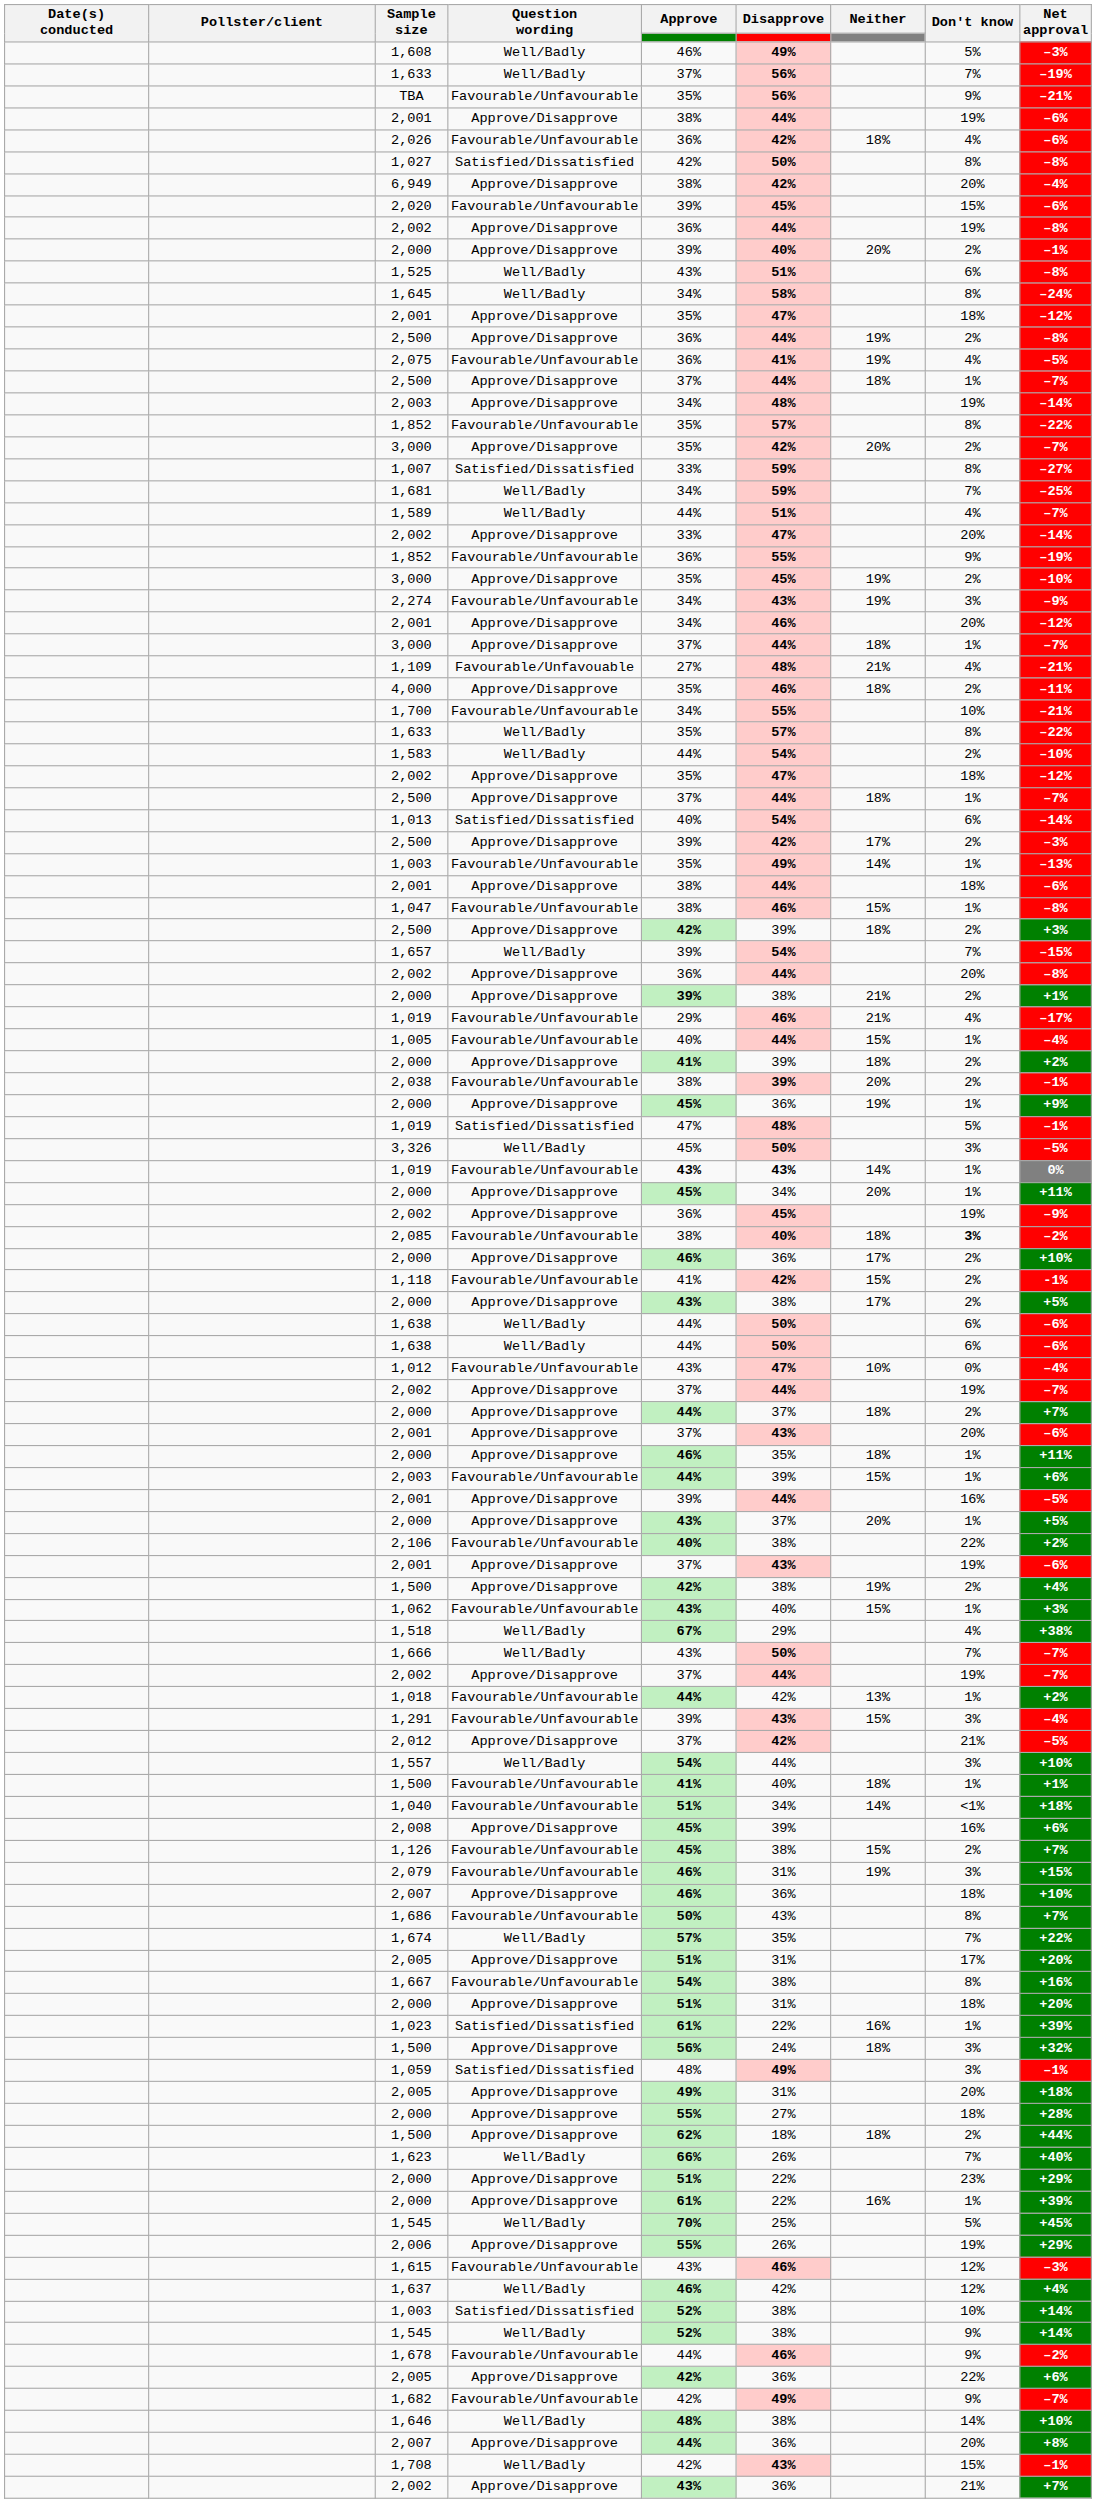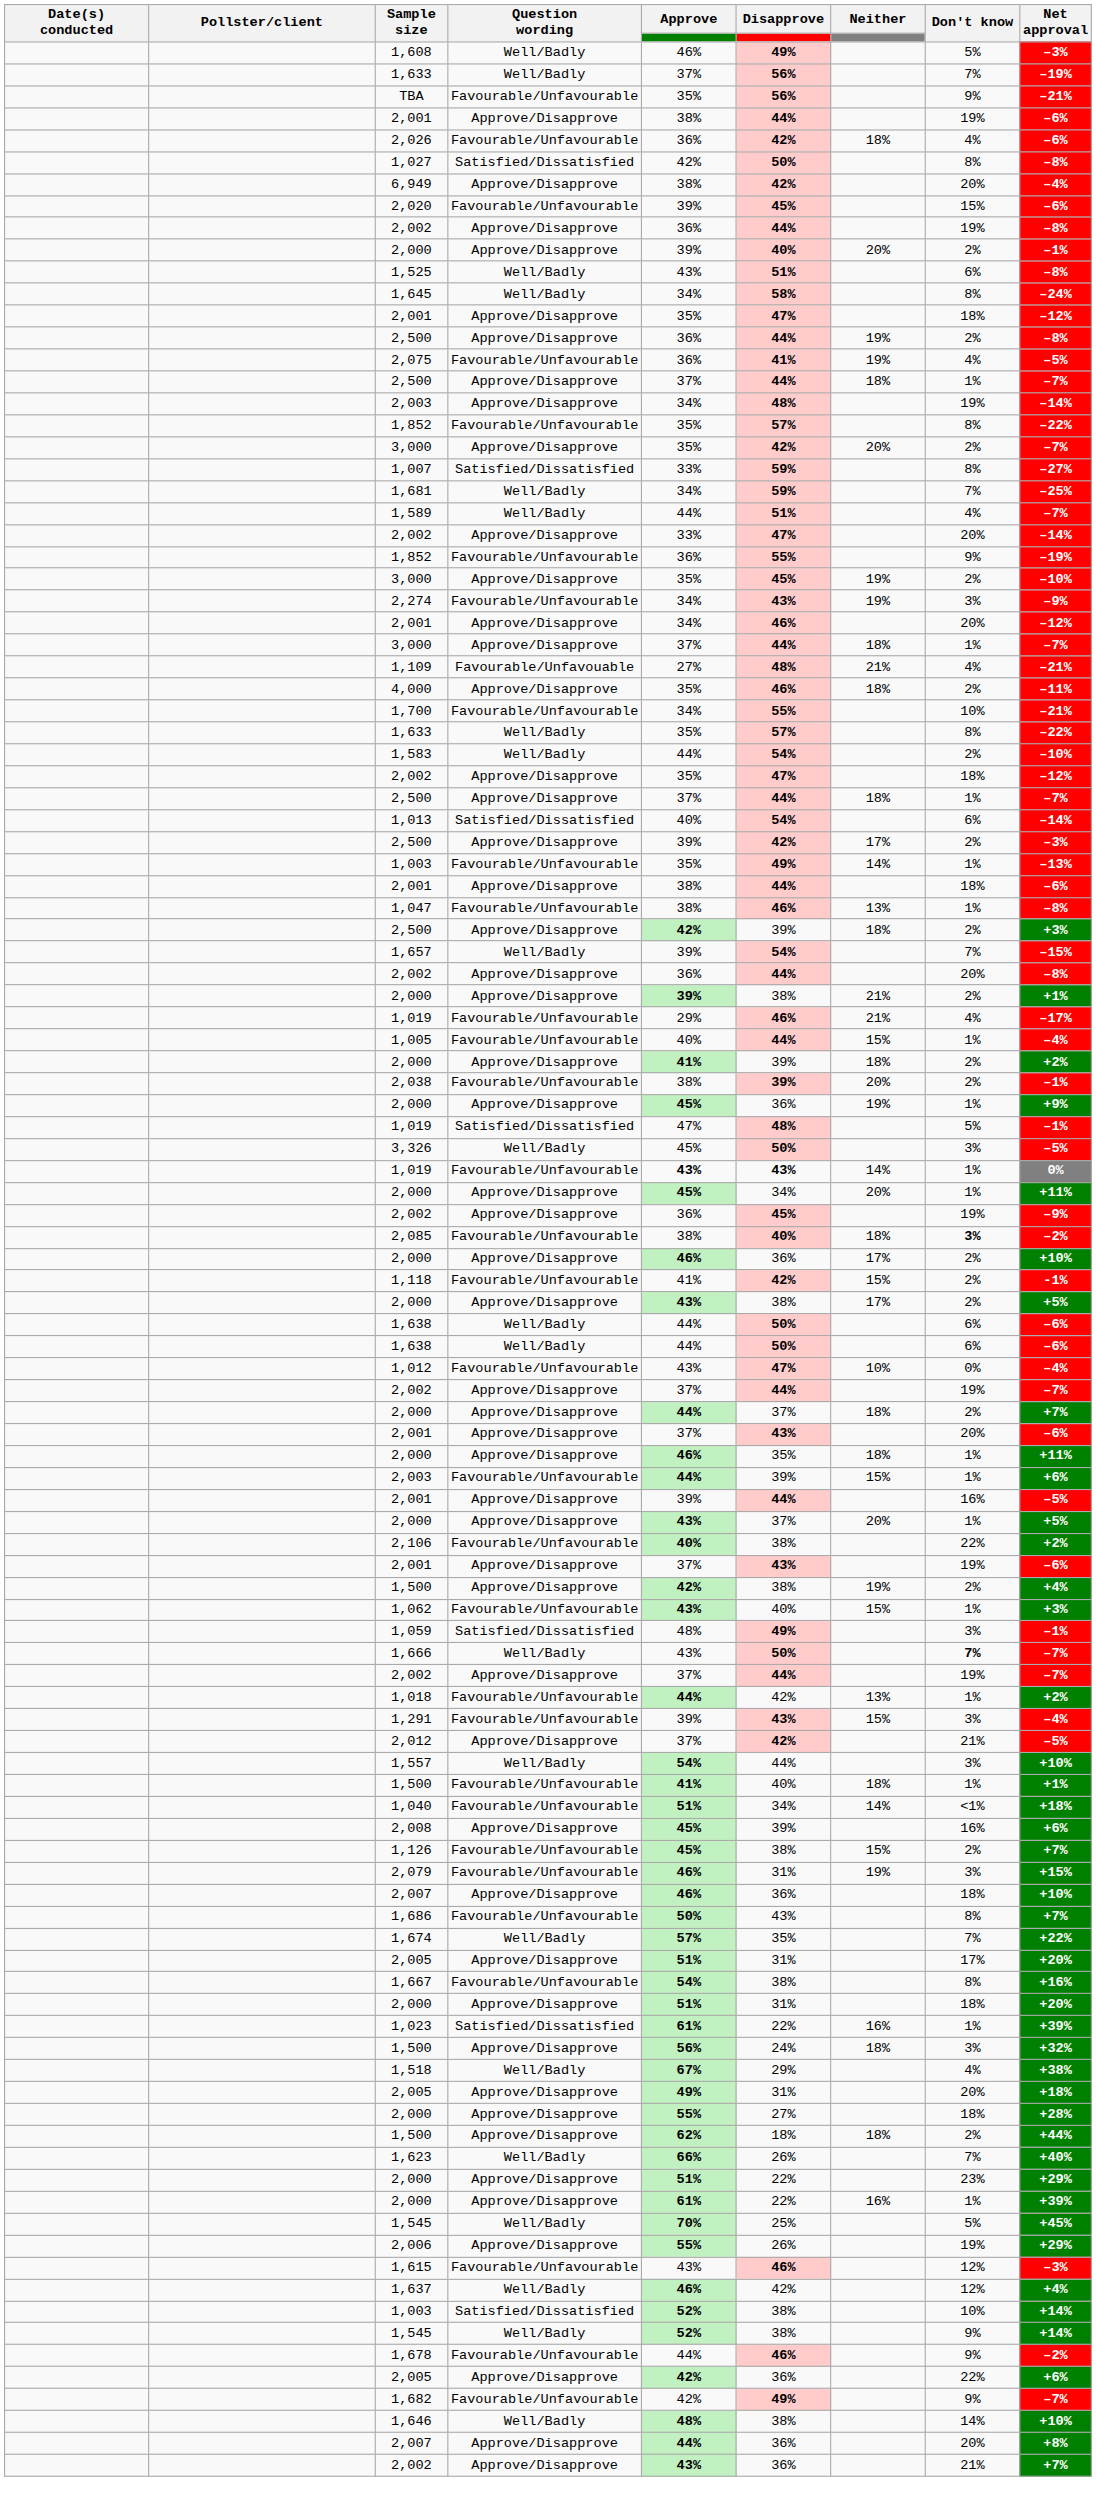(878, 909) 15% -> (878, 909) 13%
rows swapped: (411, 2071) <-> (411, 1632)
(972, 1654) normal -> (972, 1654) bold
- row: (411, 2466)
